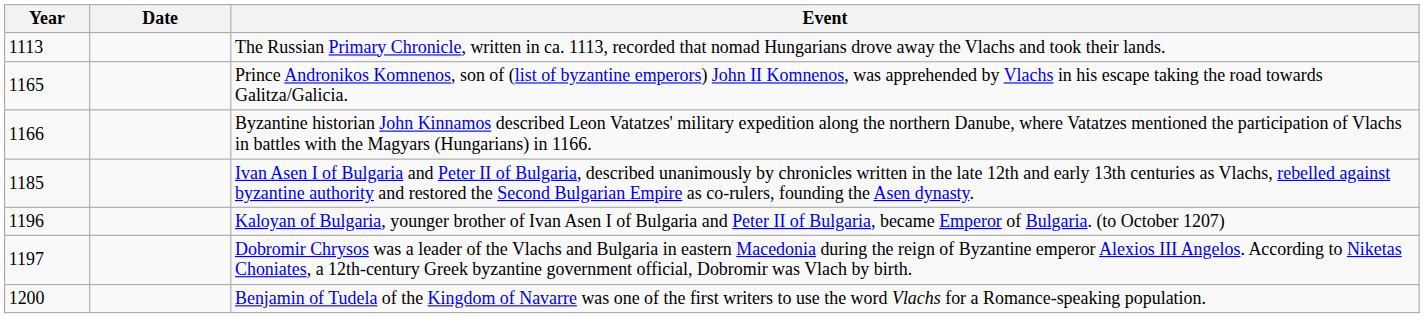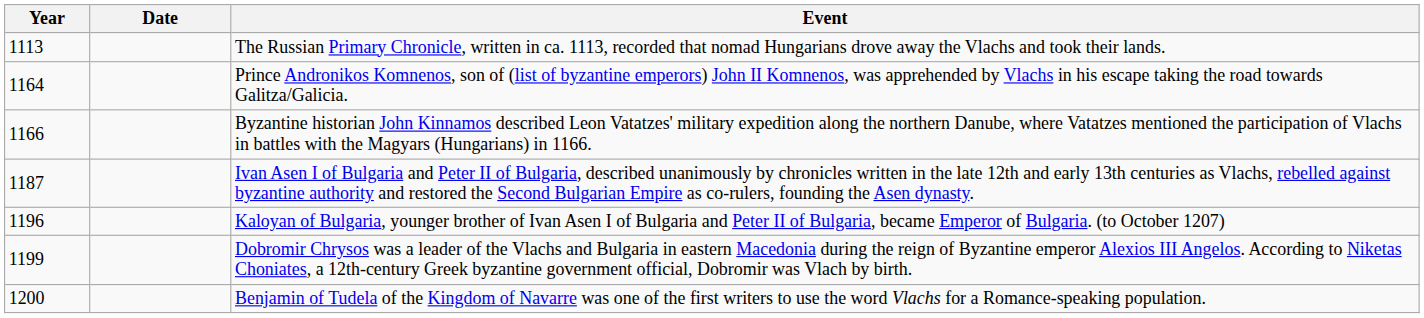(26, 85) 1165 -> (26, 85) 1164
(26, 182) 1185 -> (26, 182) 1187
(26, 259) 1197 -> (26, 259) 1199
